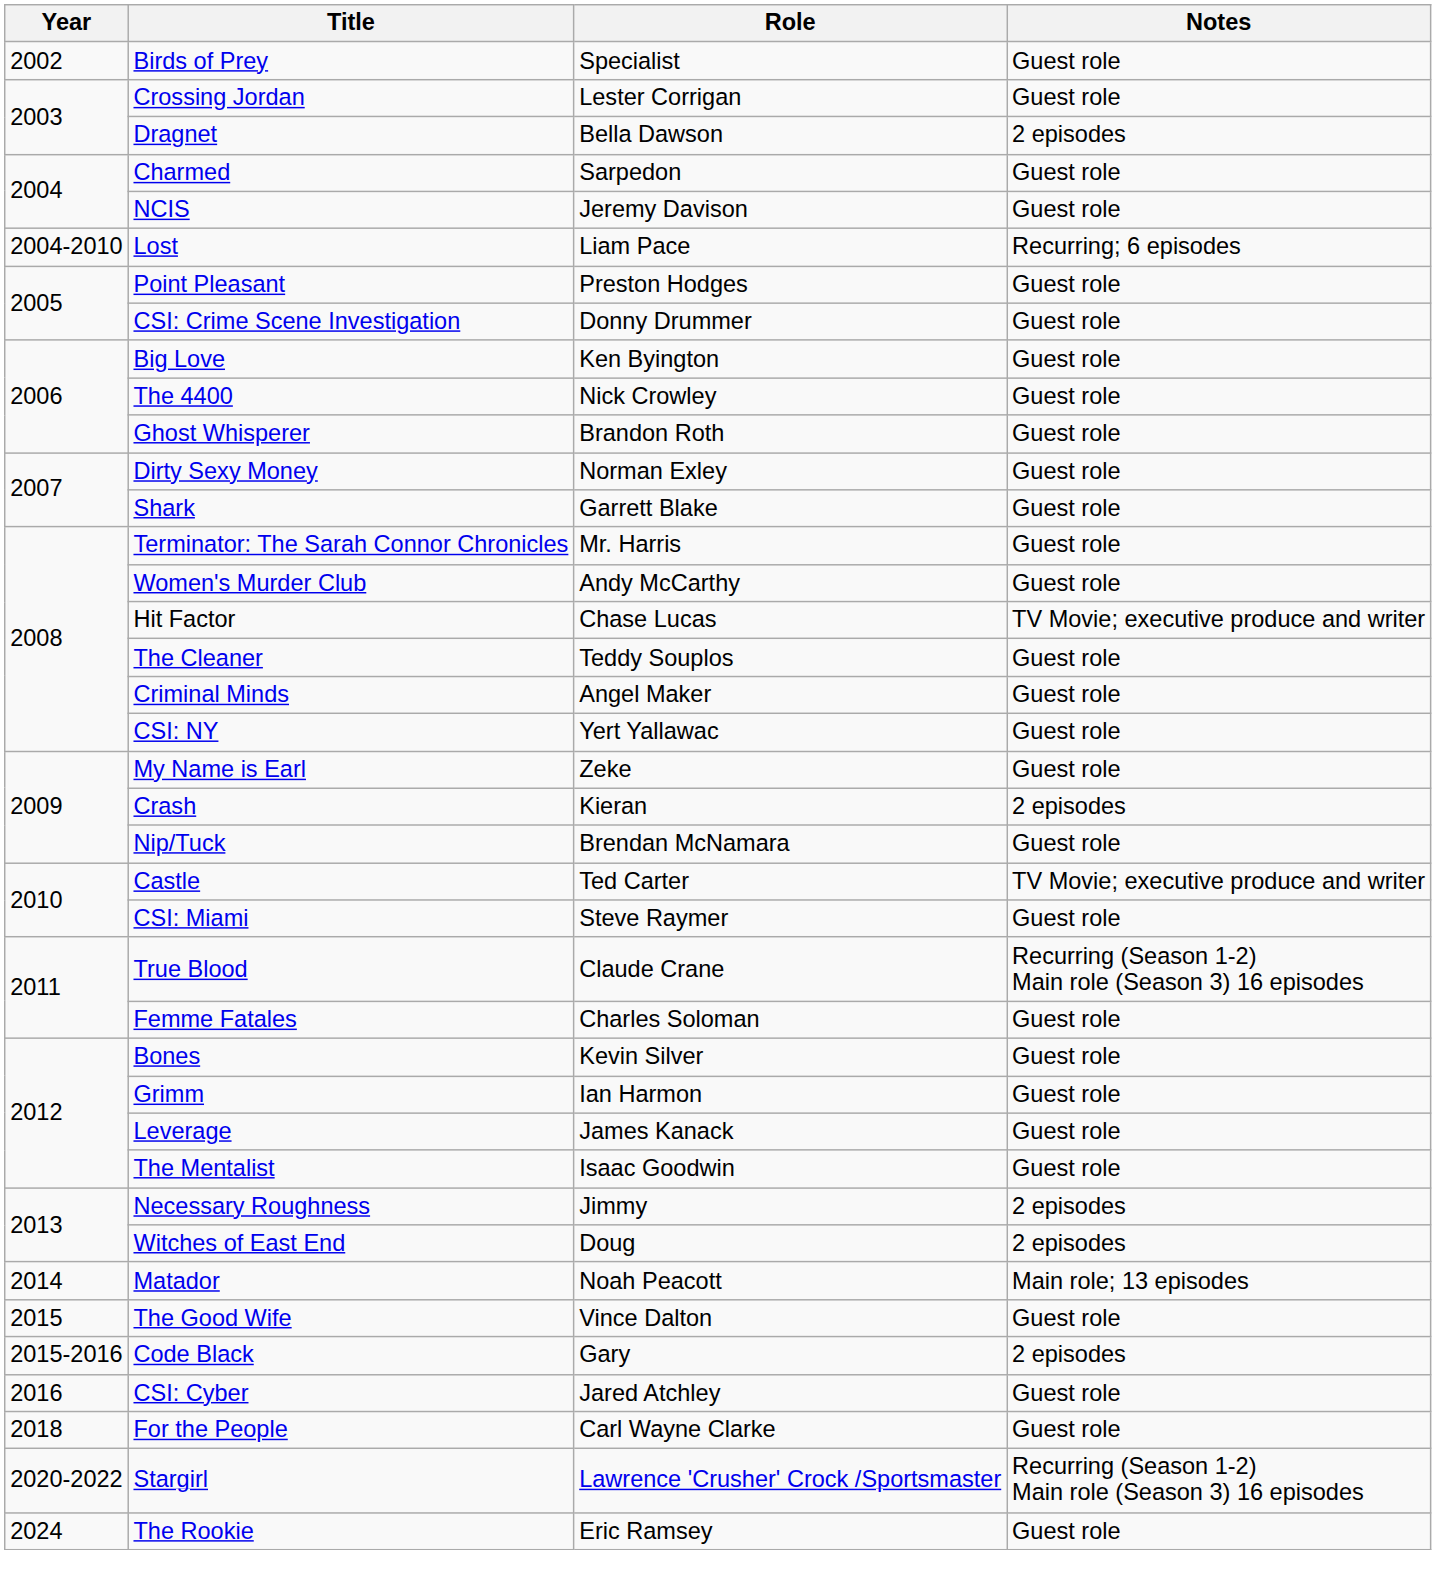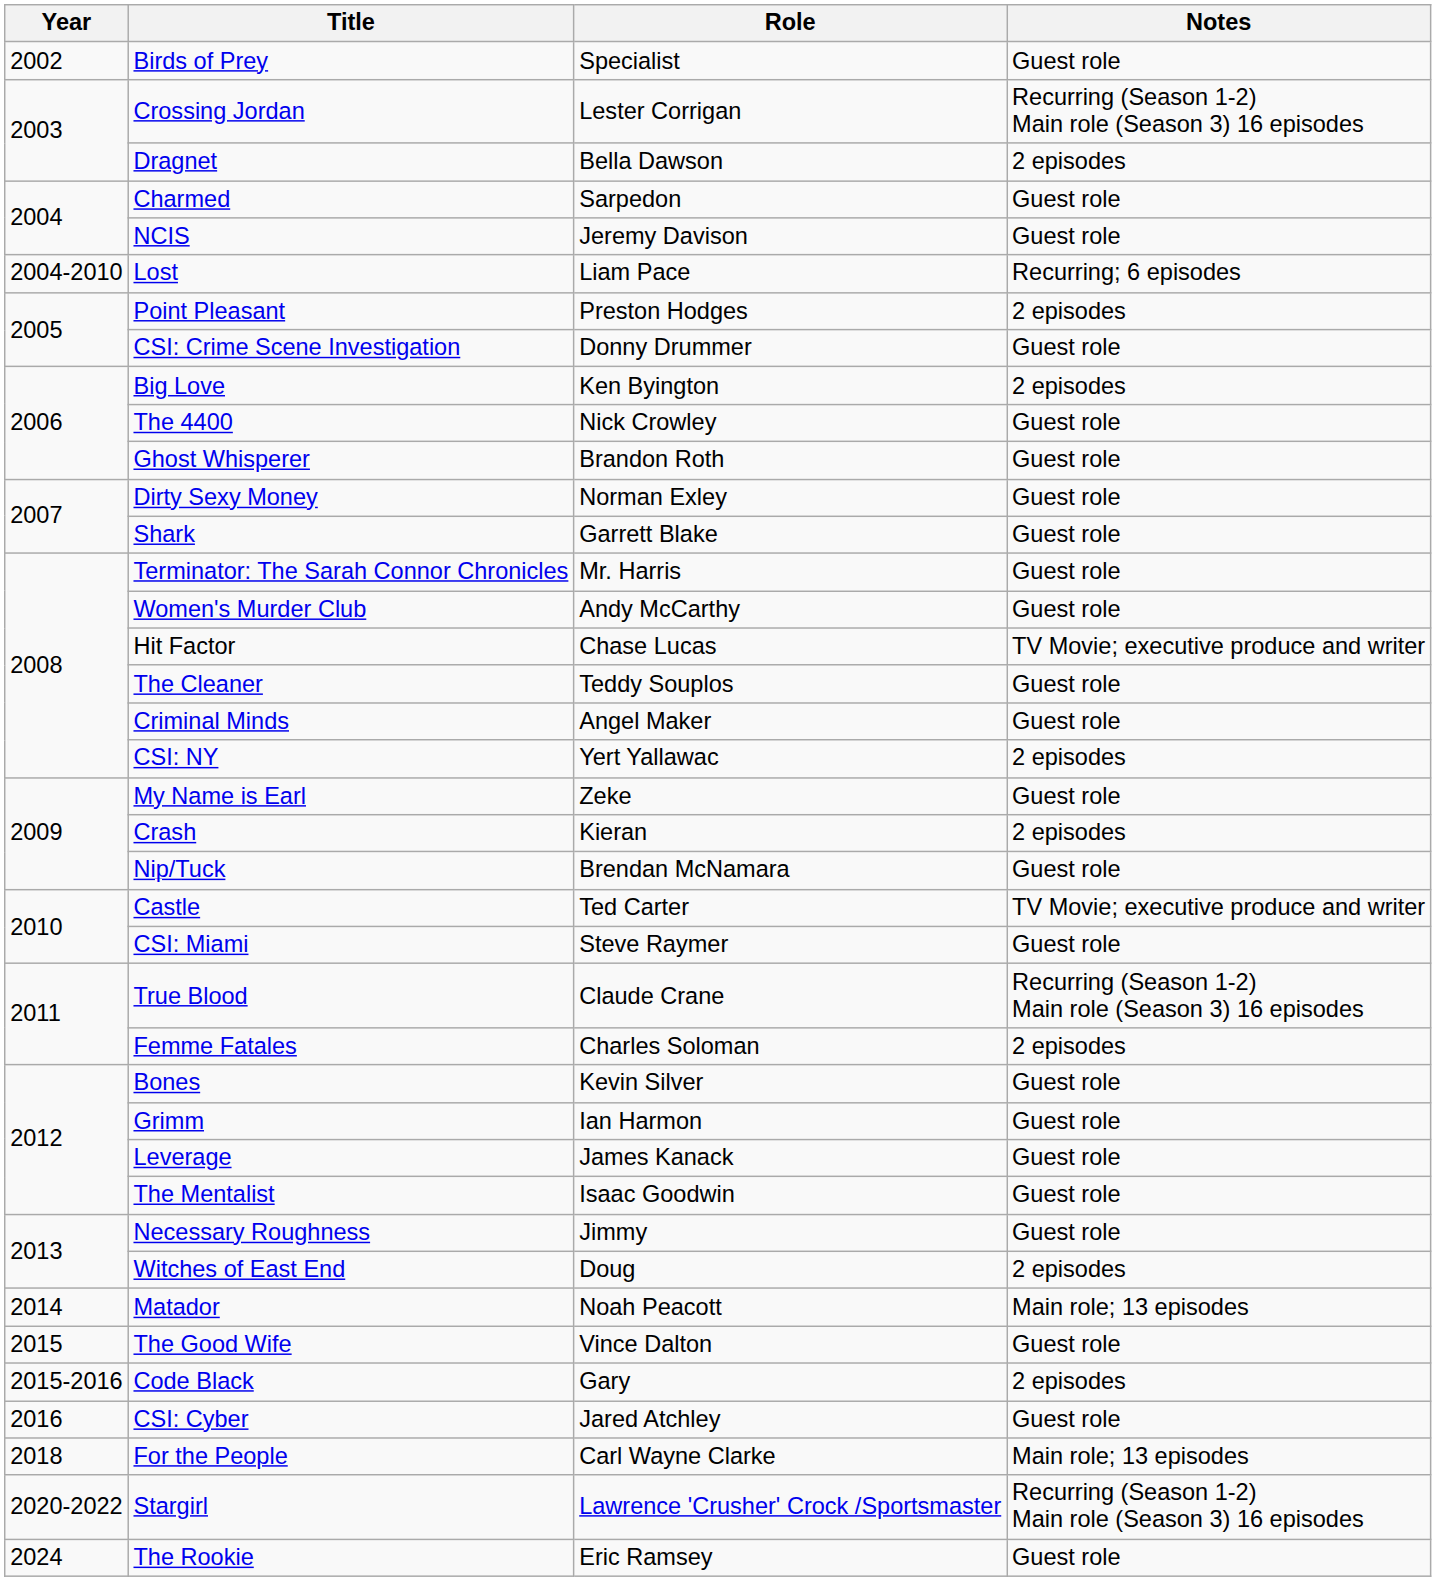(1066, 97) Guest role -> (1188, 110) Recurring (Season 1-2) Main role (Season 3) 16 episodes
(1066, 284) Guest role -> (1069, 310) 2 episodes
(1066, 358) Guest role -> (1069, 385) 2 episodes
(1066, 731) Guest role -> (1069, 758) 2 episodes
(1066, 1019) Guest role -> (1069, 1045) 2 episodes
(1069, 1205) 2 episodes -> (1066, 1232) Guest role
(1066, 1429) Guest role -> (1130, 1456) Main role; 13 episodes
